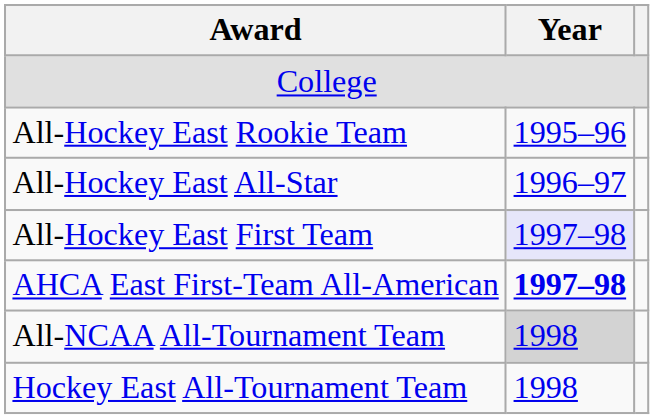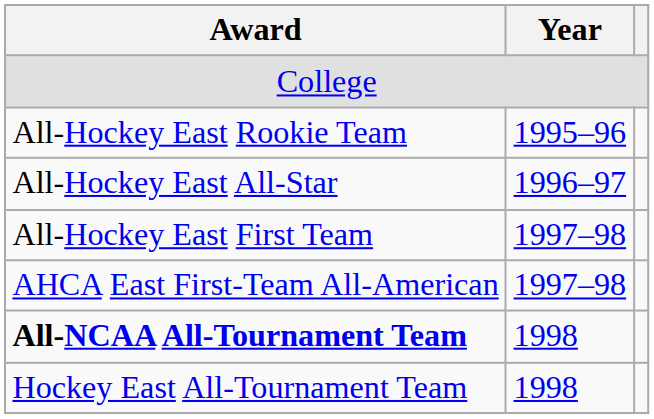(570, 234) lavender background -> (570, 234) no background
(570, 285) bold -> (570, 285) normal
(229, 336) normal -> (240, 336) bold
(546, 336) lightgrey background -> (546, 336) no background
